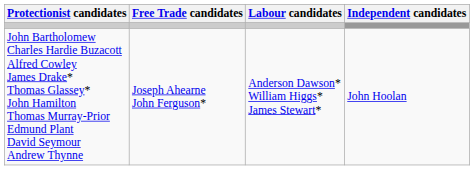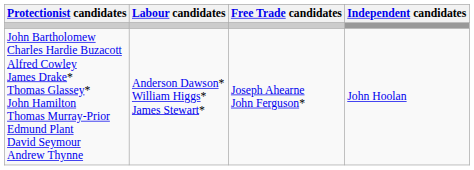columns swapped: (187, 13) <-> (295, 13)
